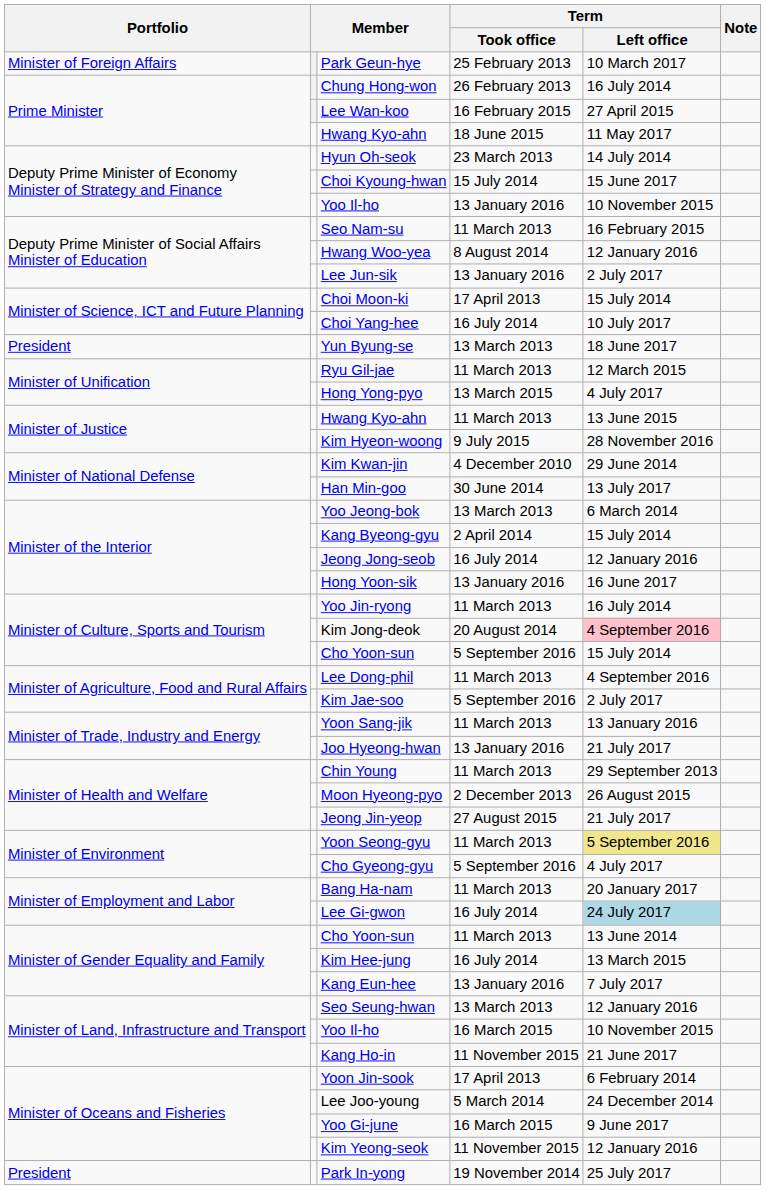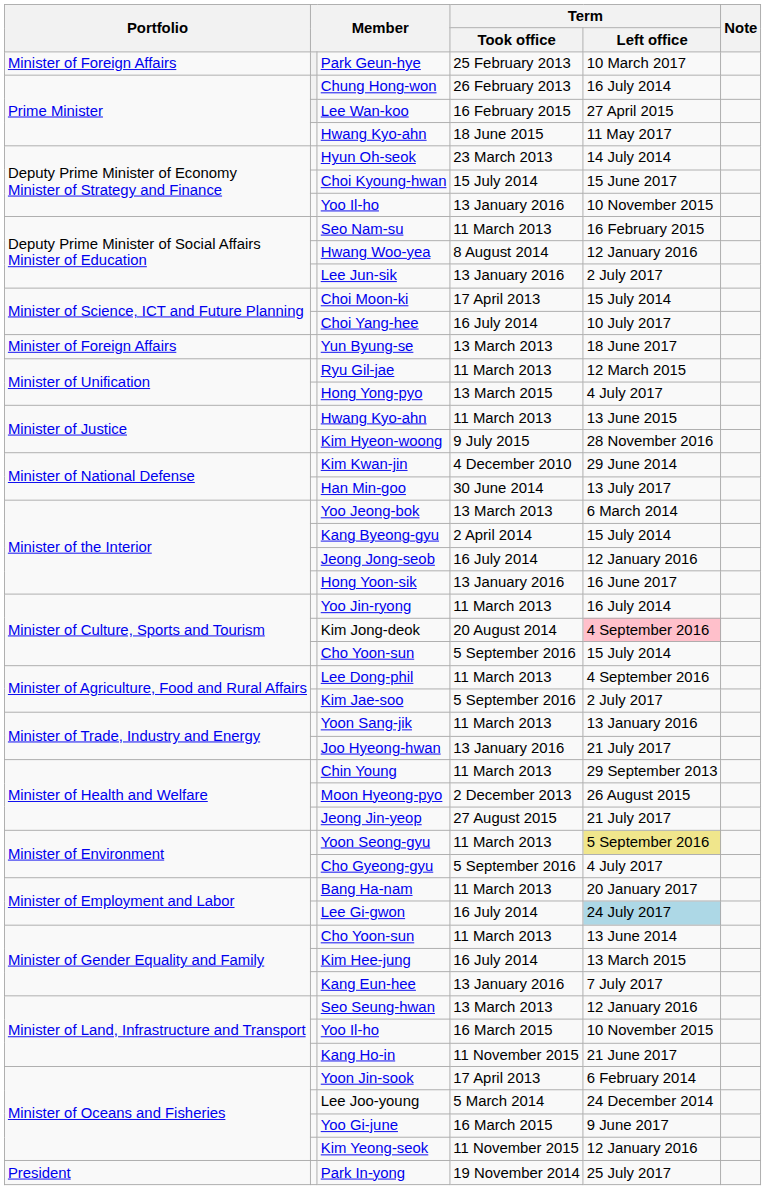(39, 346) President -> (92, 346) Minister of Foreign Affairs
